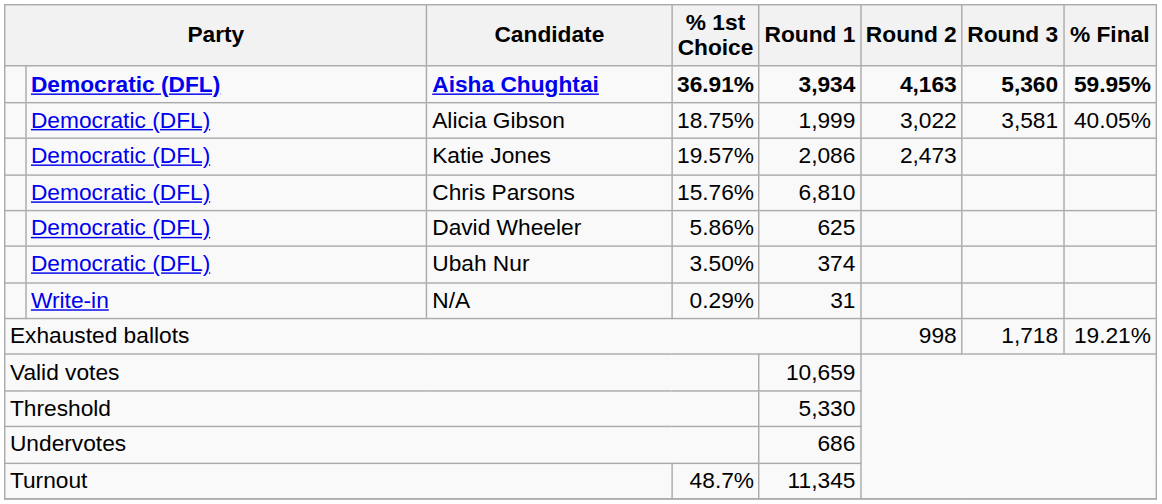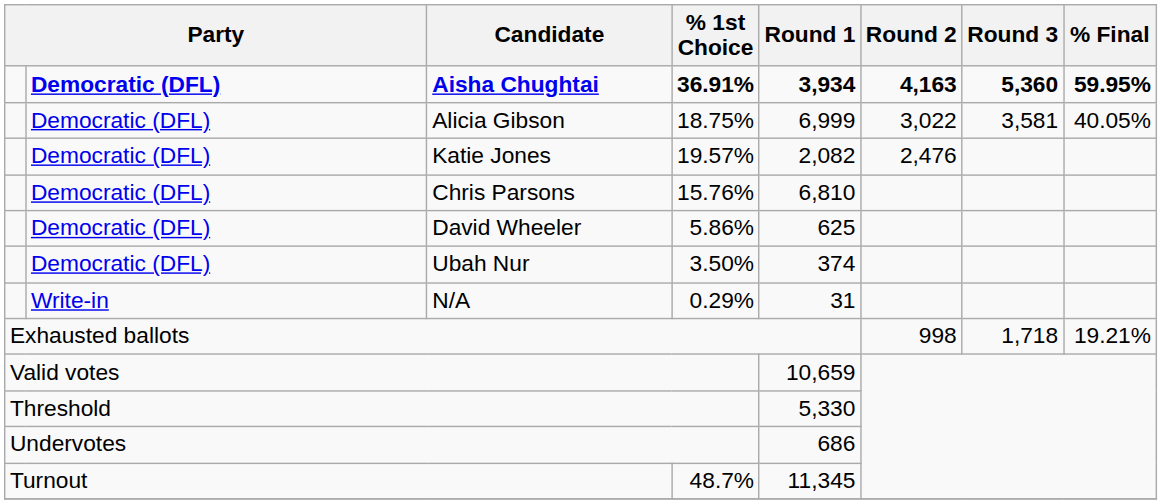(827, 120) 1,999 -> (827, 120) 6,999
(827, 156) 2,086 -> (827, 156) 2,082
(928, 156) 2,473 -> (928, 156) 2,476
